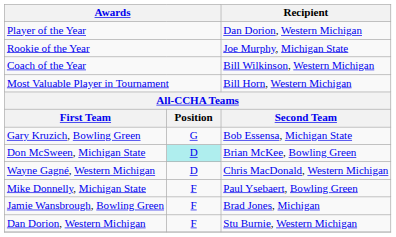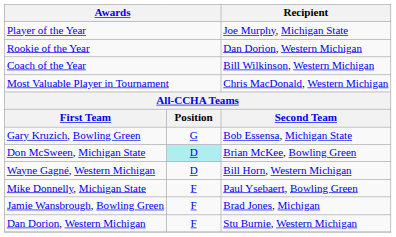(293, 30) Dan Dorion, Western Michigan -> (286, 30) Joe Murphy, Michigan State
(286, 48) Joe Murphy, Michigan State -> (293, 48) Dan Dorion, Western Michigan
(287, 83) Bill Horn, Western Michigan -> (306, 83) Chris MacDonald, Western Michigan
(306, 170) Chris MacDonald, Western Michigan -> (287, 170) Bill Horn, Western Michigan
